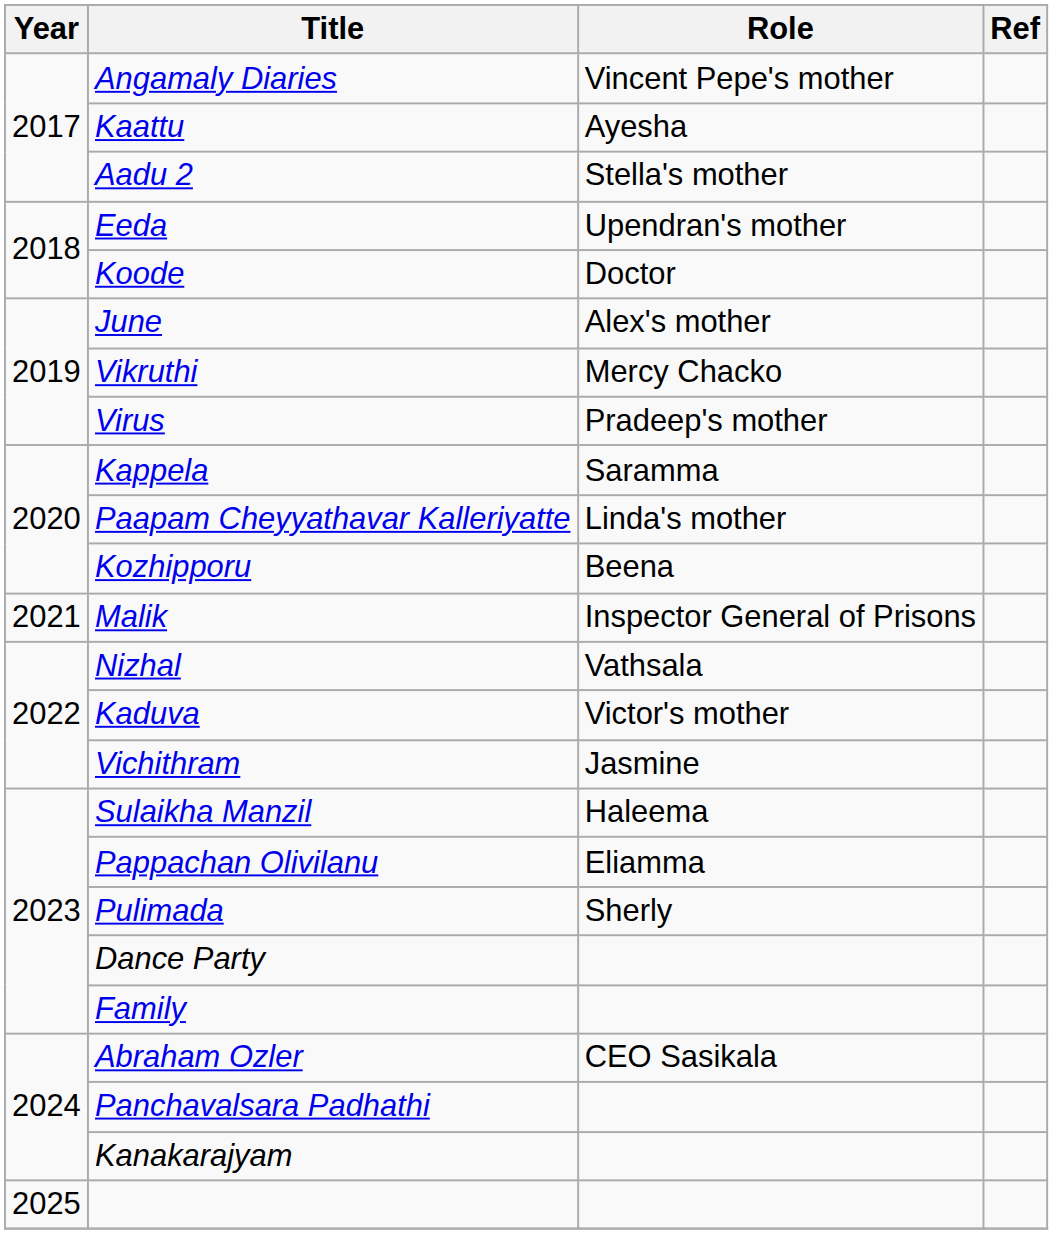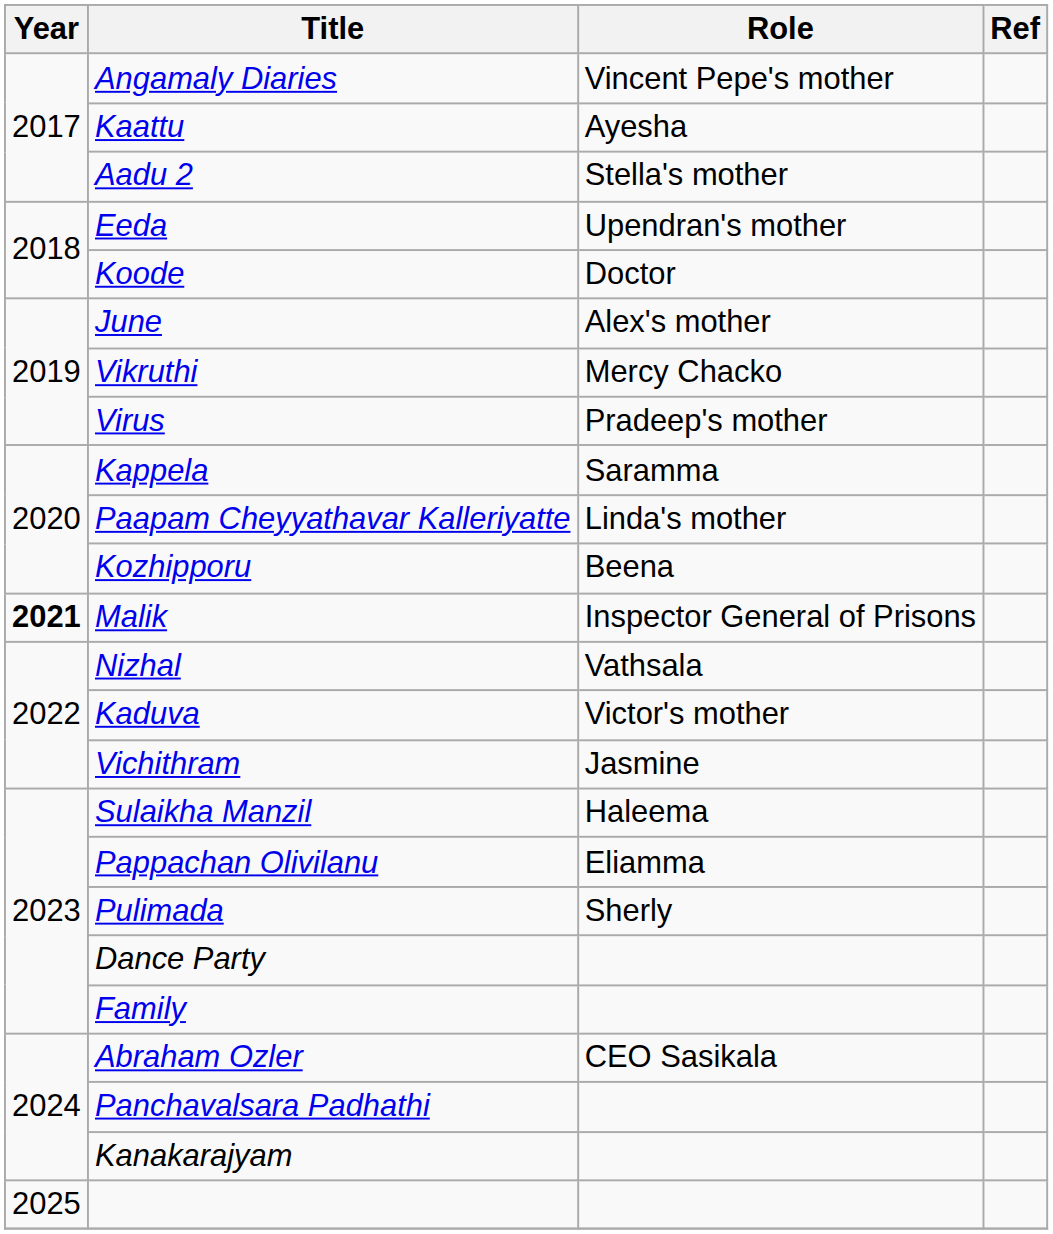(46, 616) normal -> (46, 616) bold
